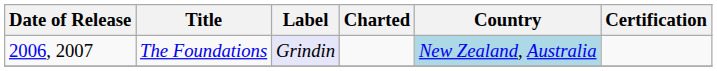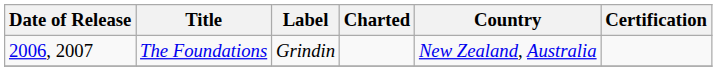(305, 50) lavender background -> (305, 50) no background
(508, 50) lightblue background -> (508, 50) no background
